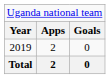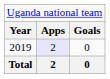(53, 47) no background -> (53, 47) lavender background
